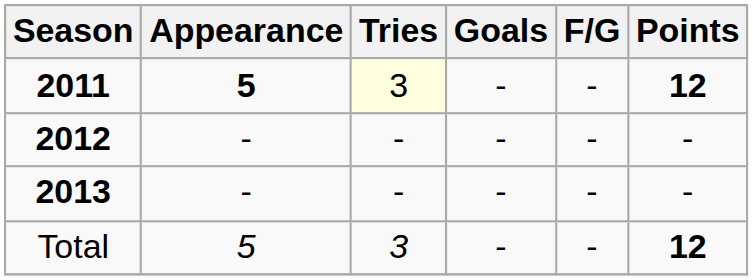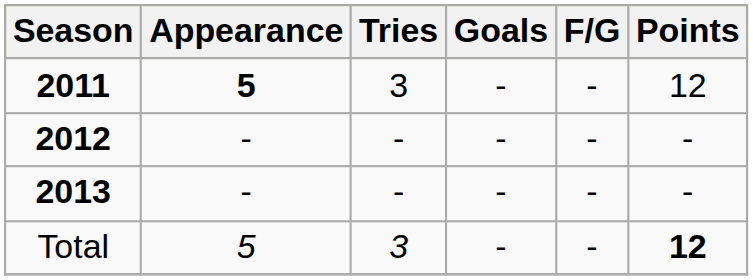(399, 85) lightyellow background -> (399, 85) no background
(688, 85) bold -> (688, 85) normal
